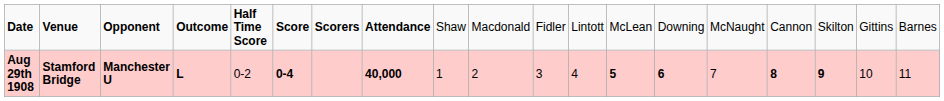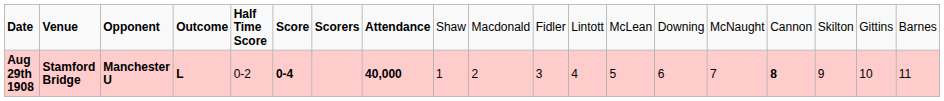(613, 73) bold -> (613, 73) normal
(661, 73) bold -> (661, 73) normal
(821, 73) bold -> (821, 73) normal
